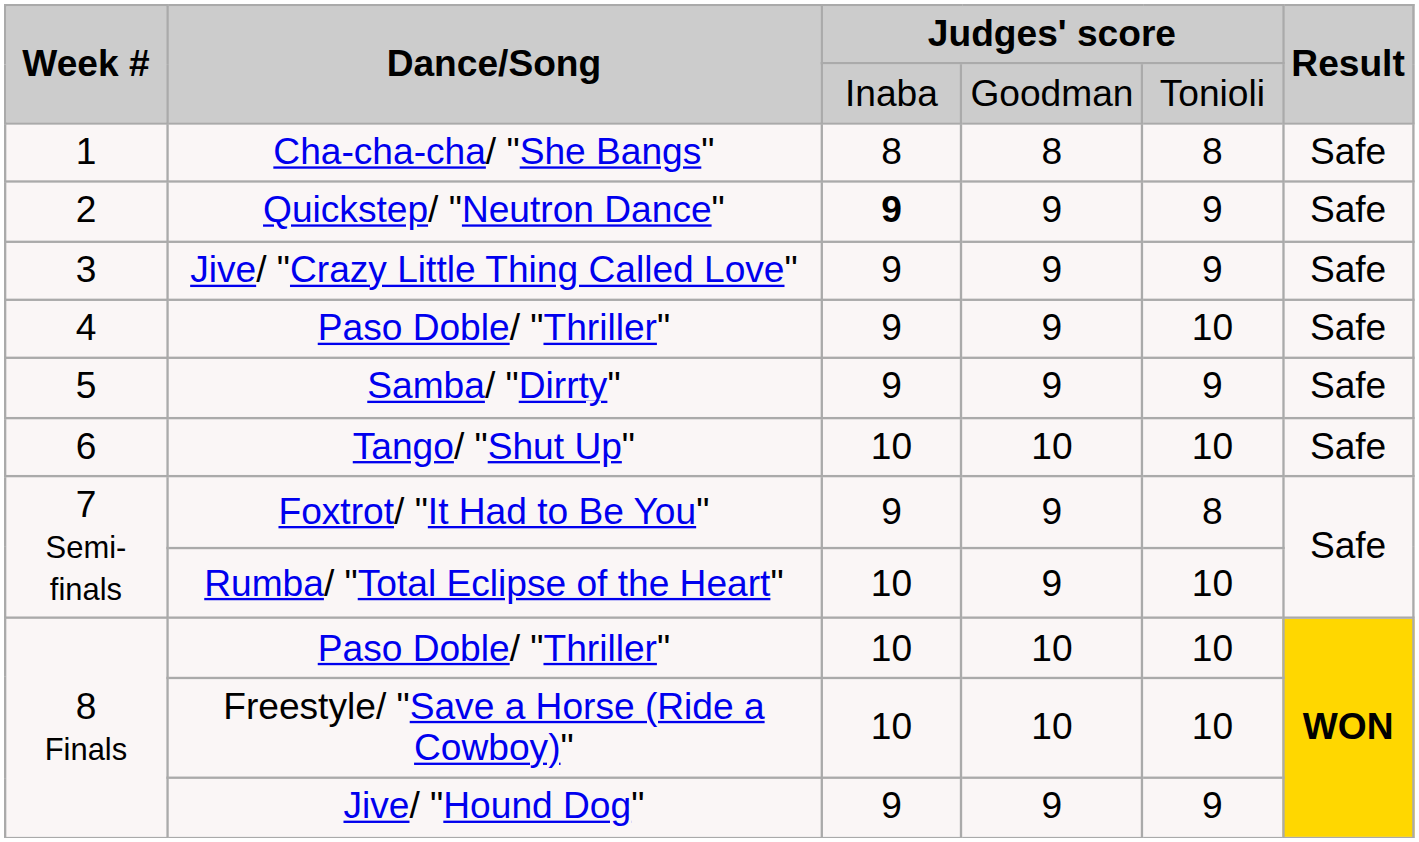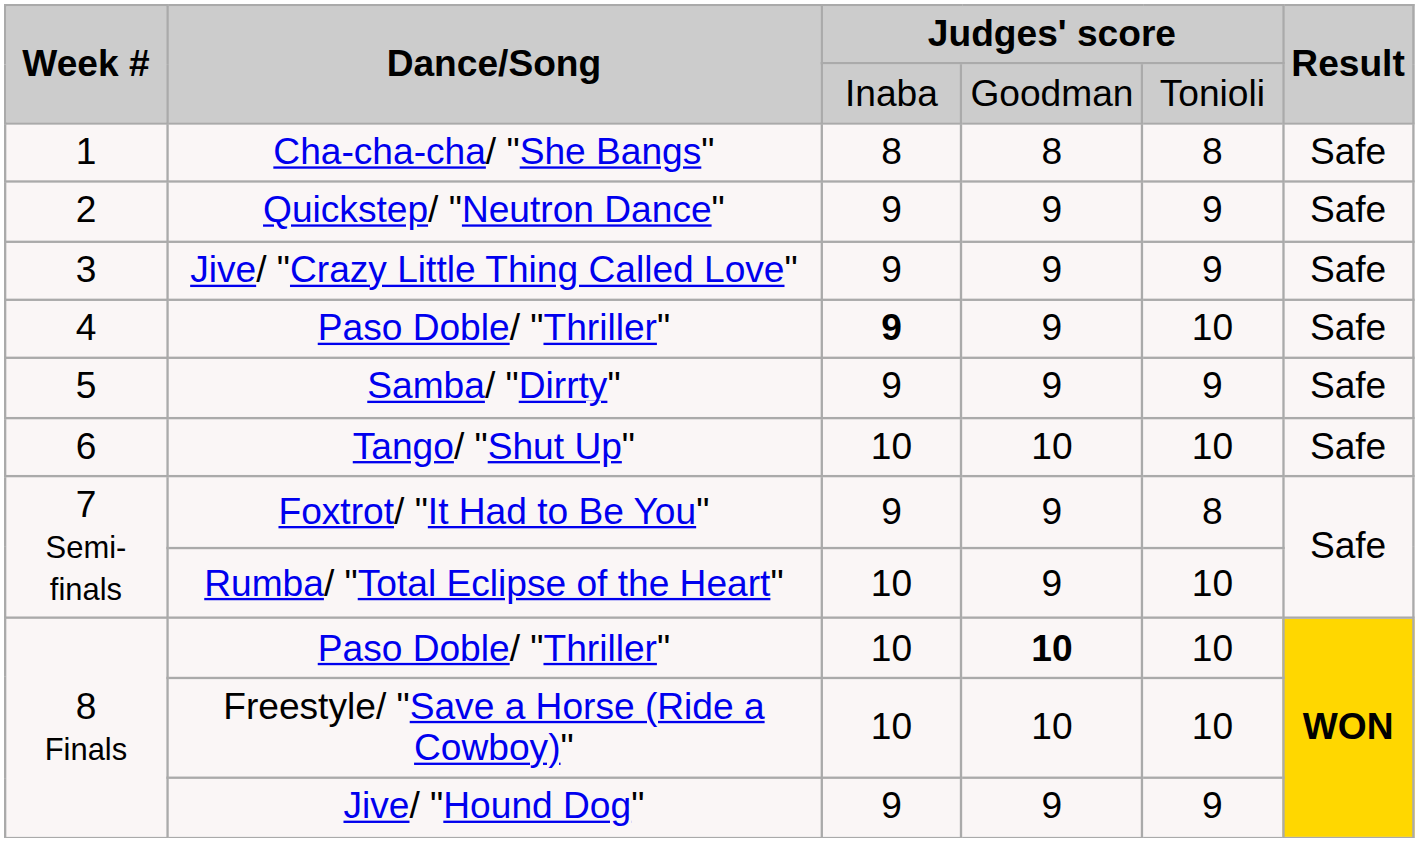(891, 210) bold -> (891, 210) normal
(891, 328) normal -> (891, 328) bold
(1052, 647) normal -> (1052, 647) bold
